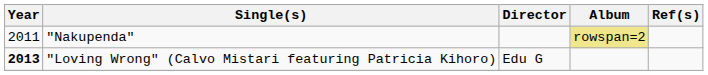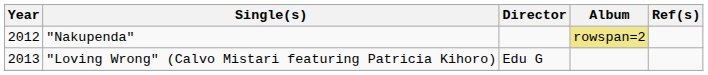(24, 37) 2011 -> (24, 37) 2012
(24, 59) bold -> (24, 59) normal
